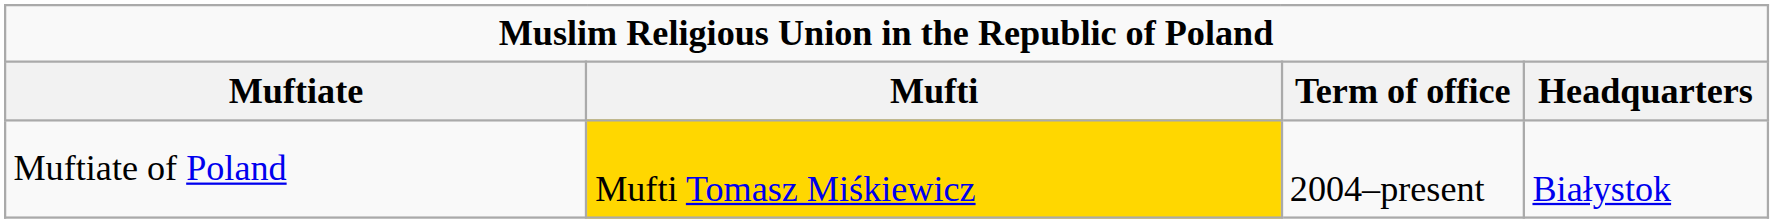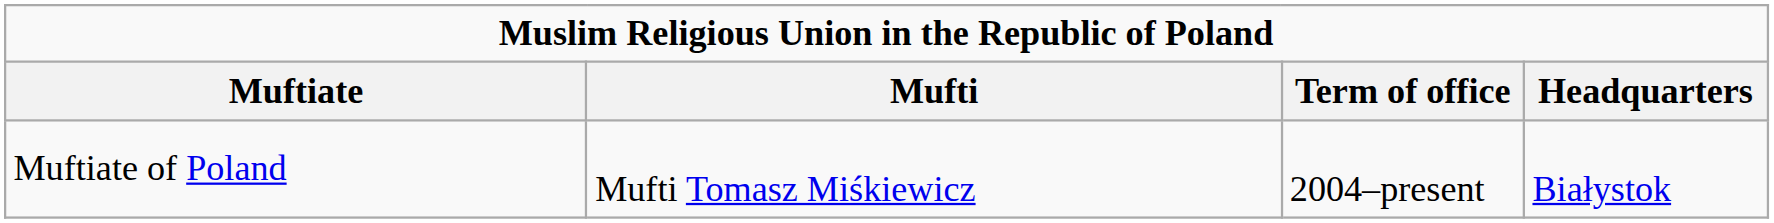(785, 188) gold background -> (785, 188) no background
